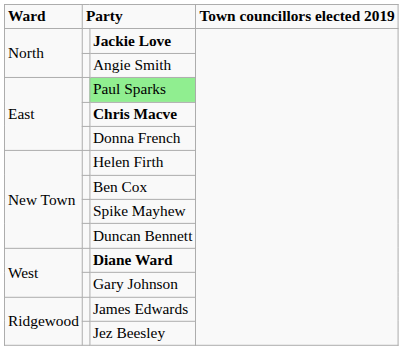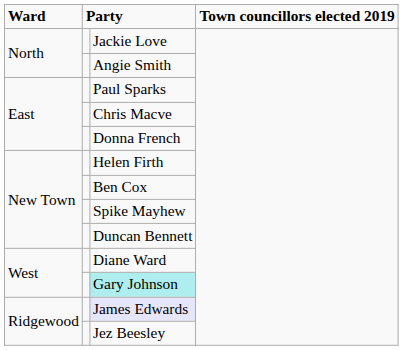(132, 41) bold -> (130, 41) normal
(129, 89) lightgreen background -> (129, 89) no background
(135, 114) bold -> (132, 114) normal
(133, 260) bold -> (130, 260) normal
(135, 284) no background -> (135, 284) paleturquoise background
(141, 308) no background -> (141, 308) lavender background
